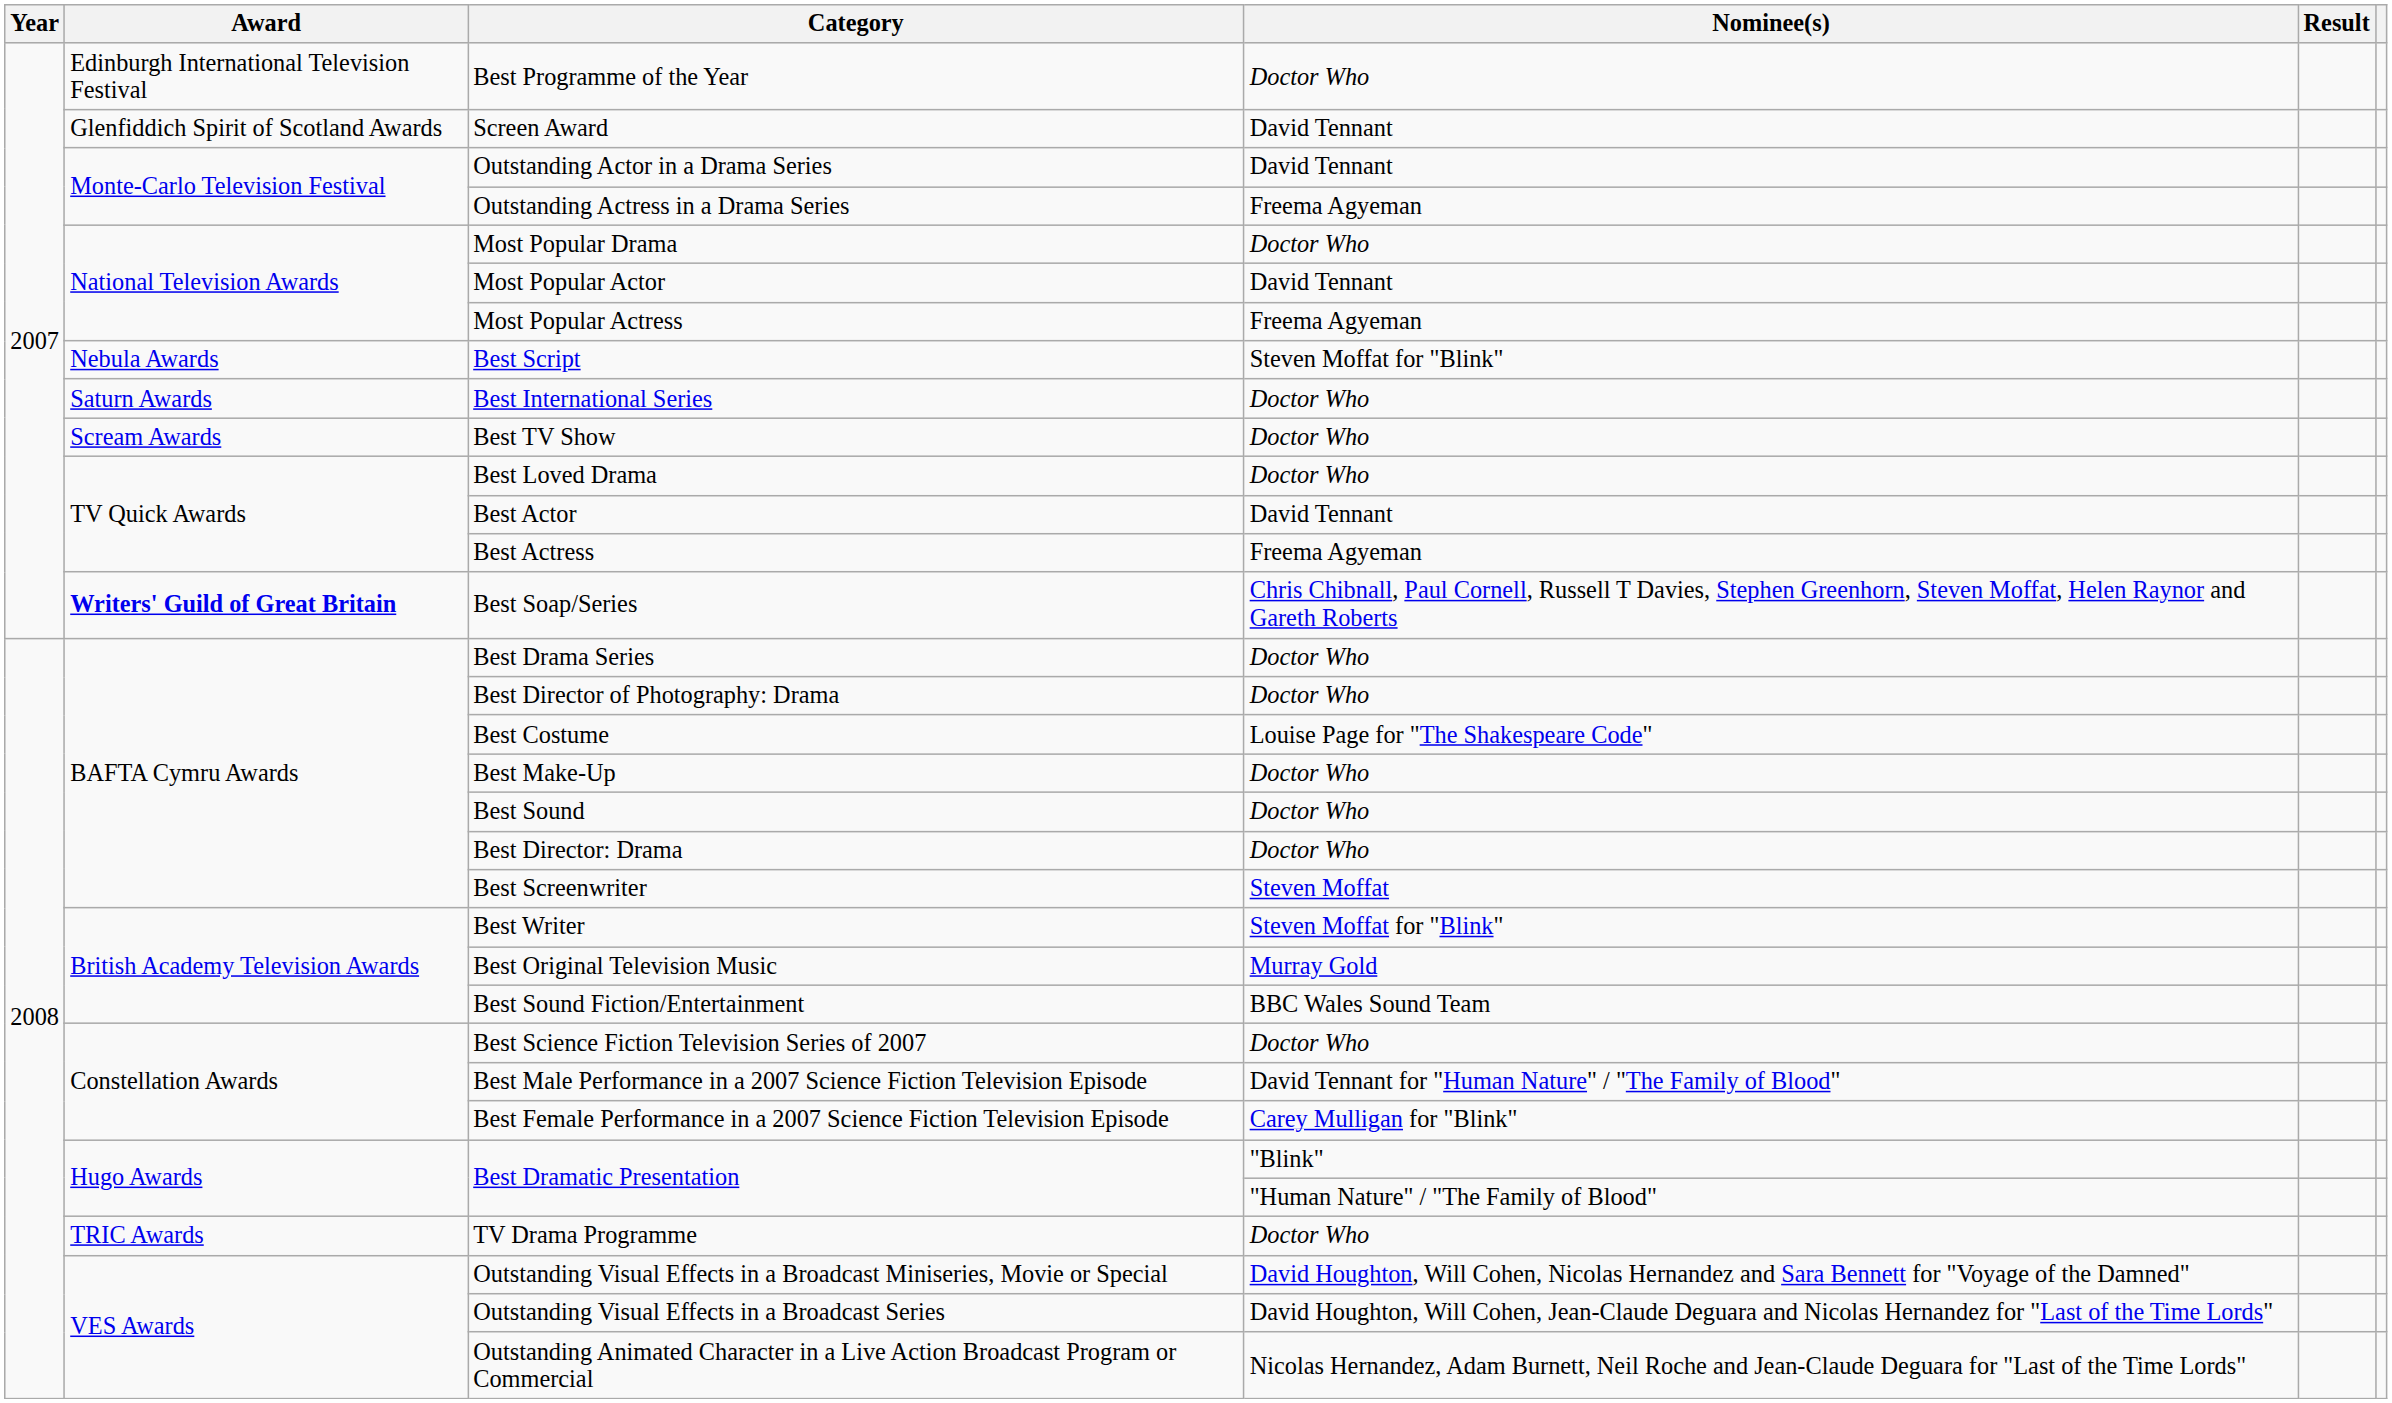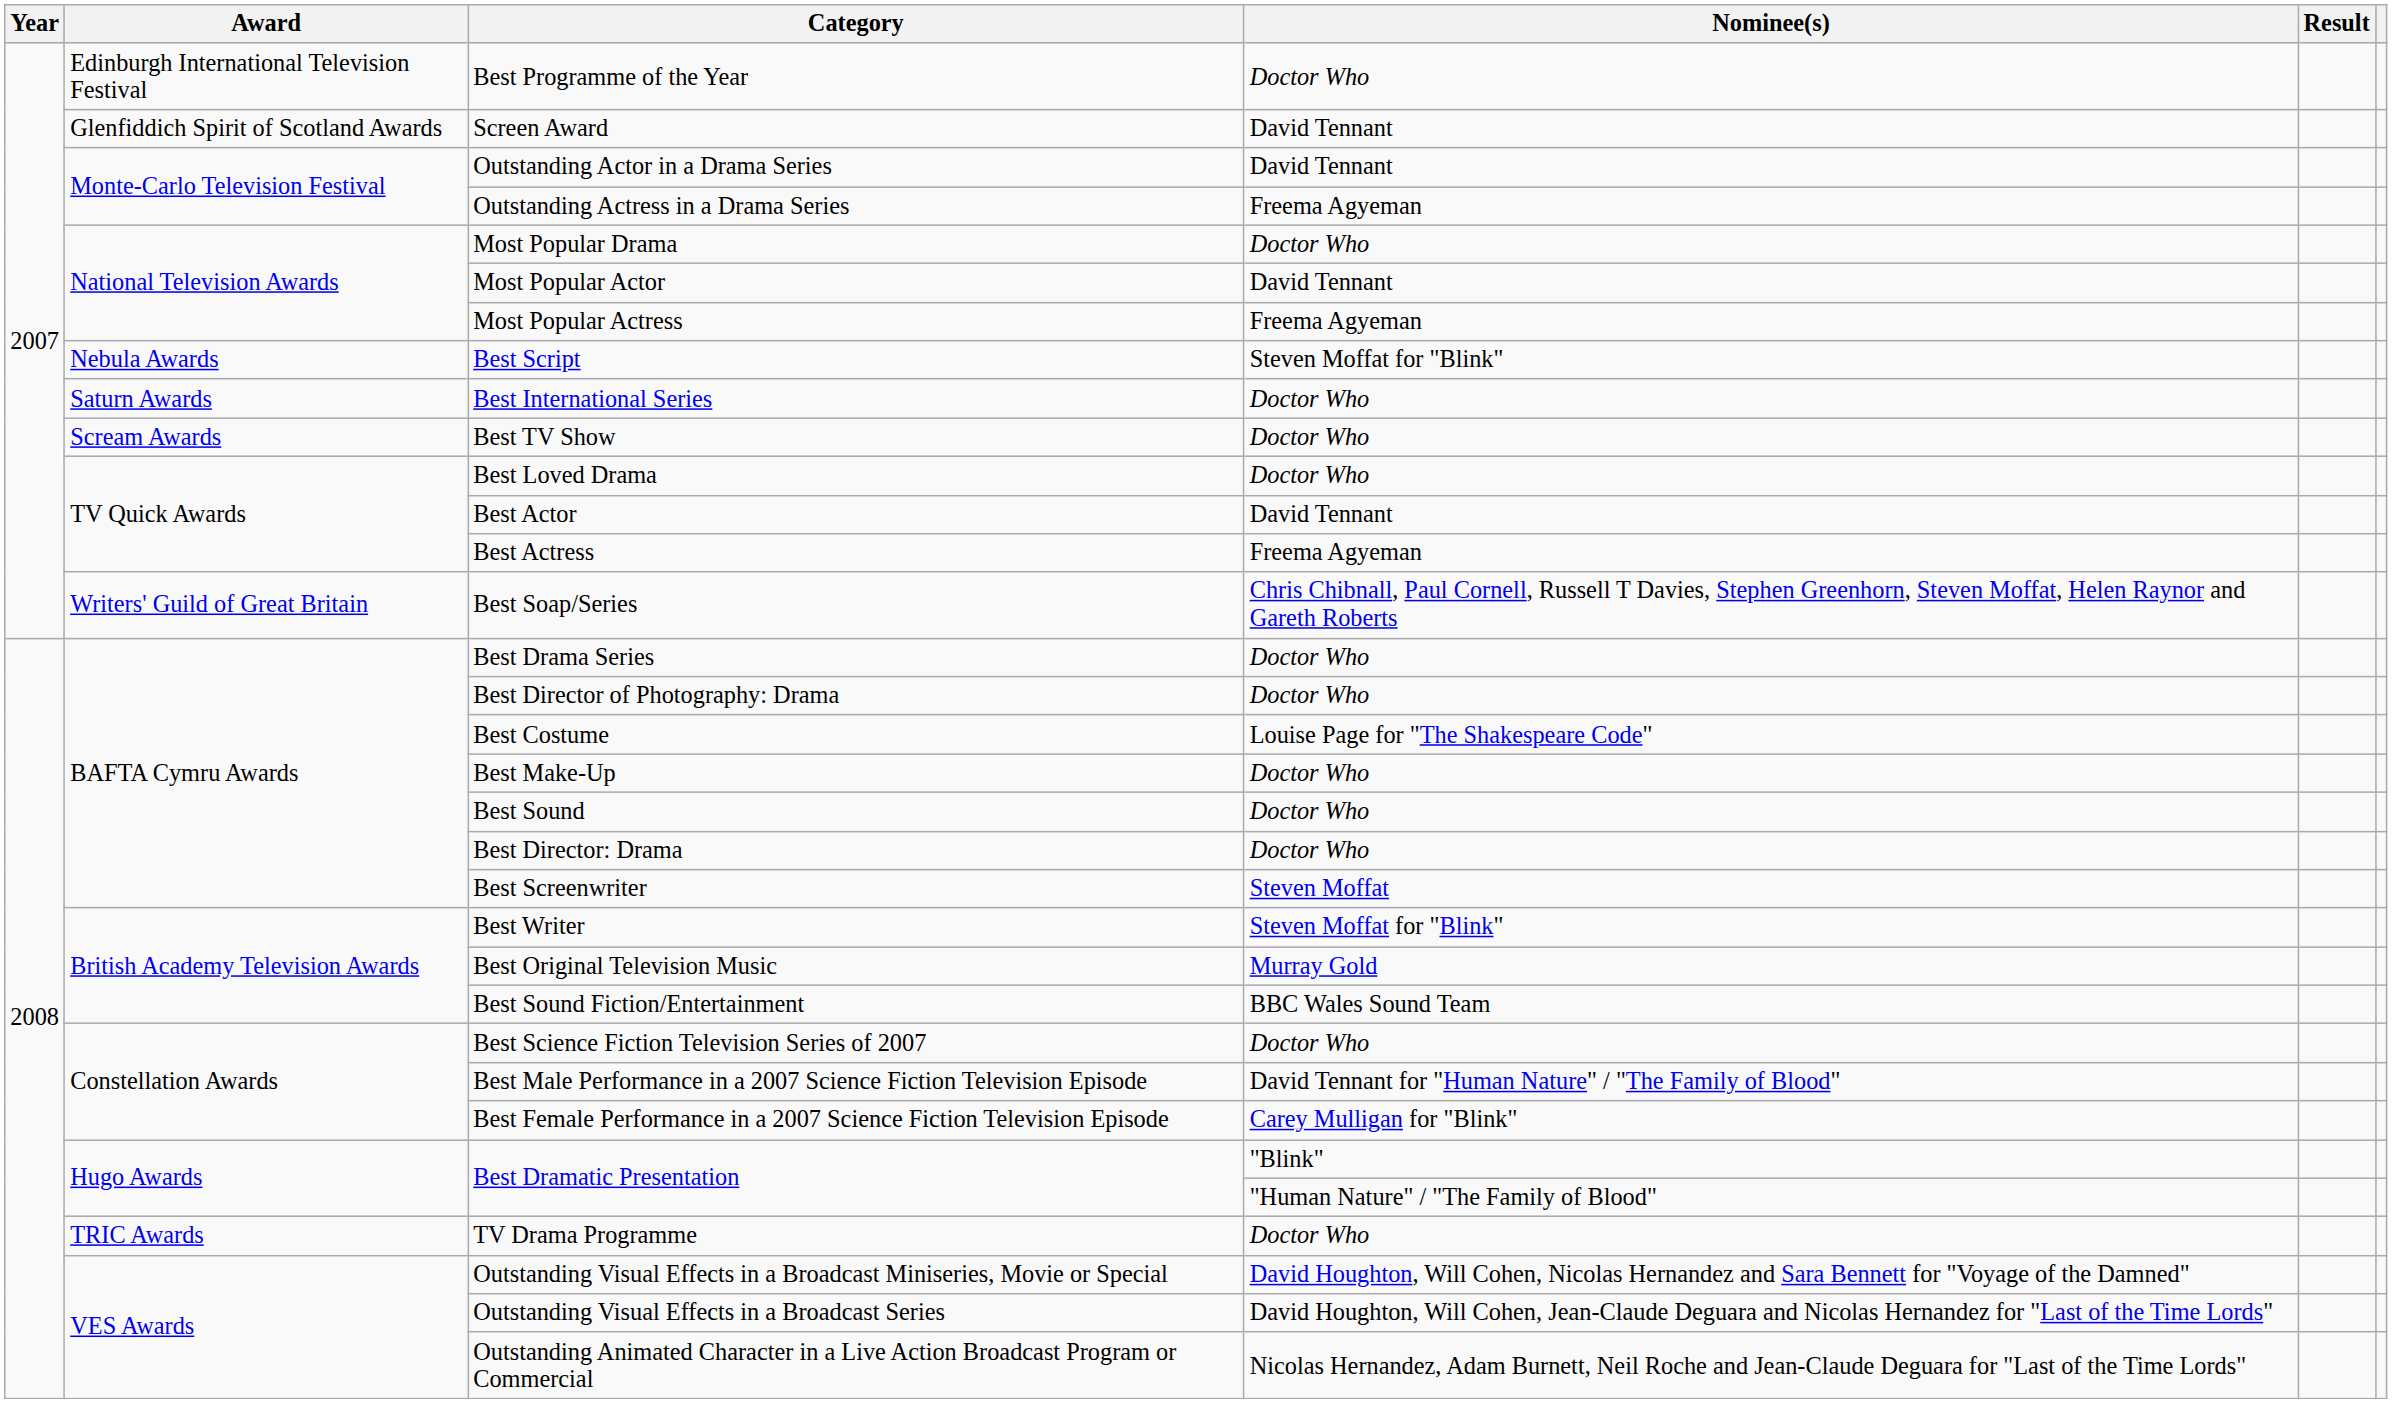(233, 604) bold -> (219, 604) normal
